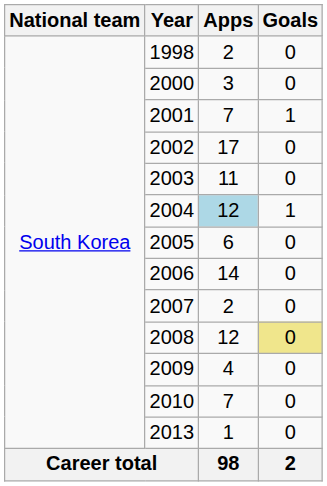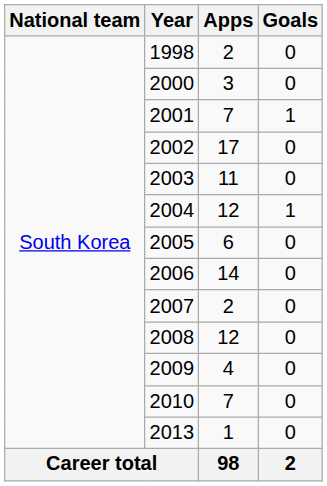(228, 210) lightblue background -> (228, 210) no background
(290, 337) khaki background -> (290, 337) no background
